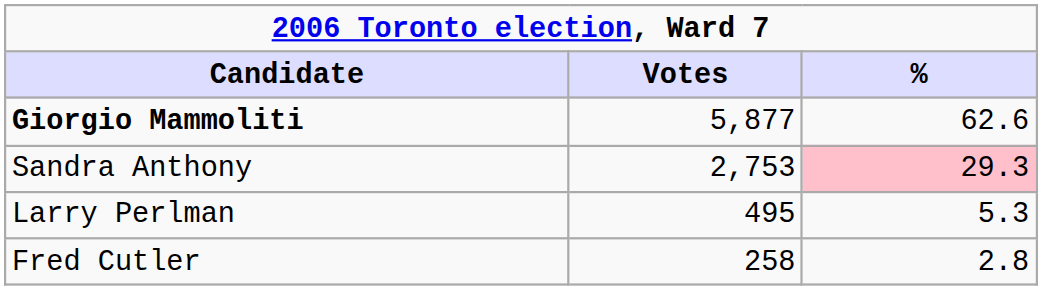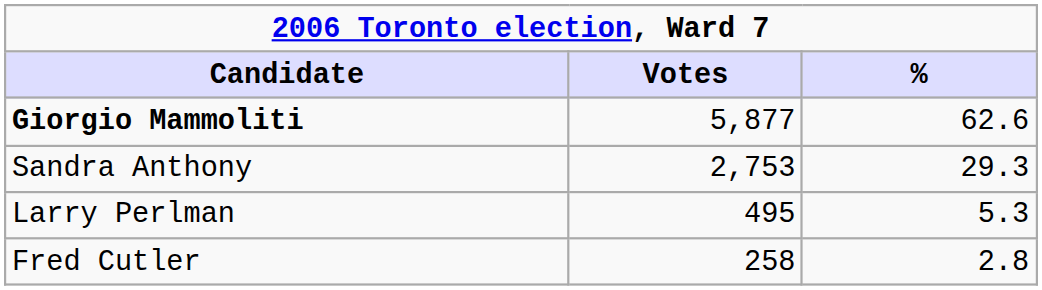(995, 168) pink background -> (995, 168) no background
